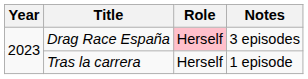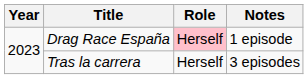(265, 39) 3 episodes -> (261, 39) 1 episode
(261, 62) 1 episode -> (265, 62) 3 episodes
